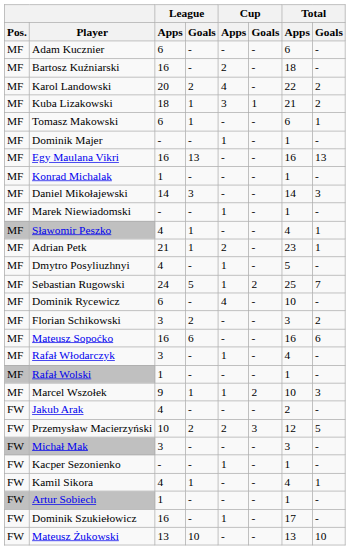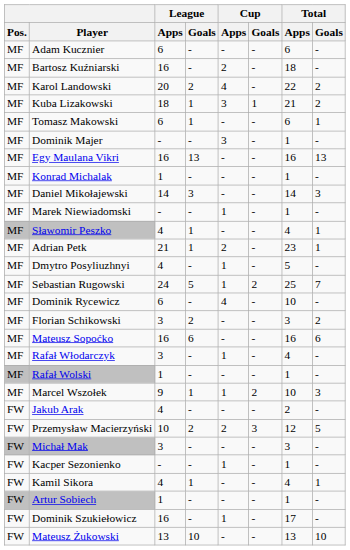(224, 139) 1 -> (224, 139) 3
